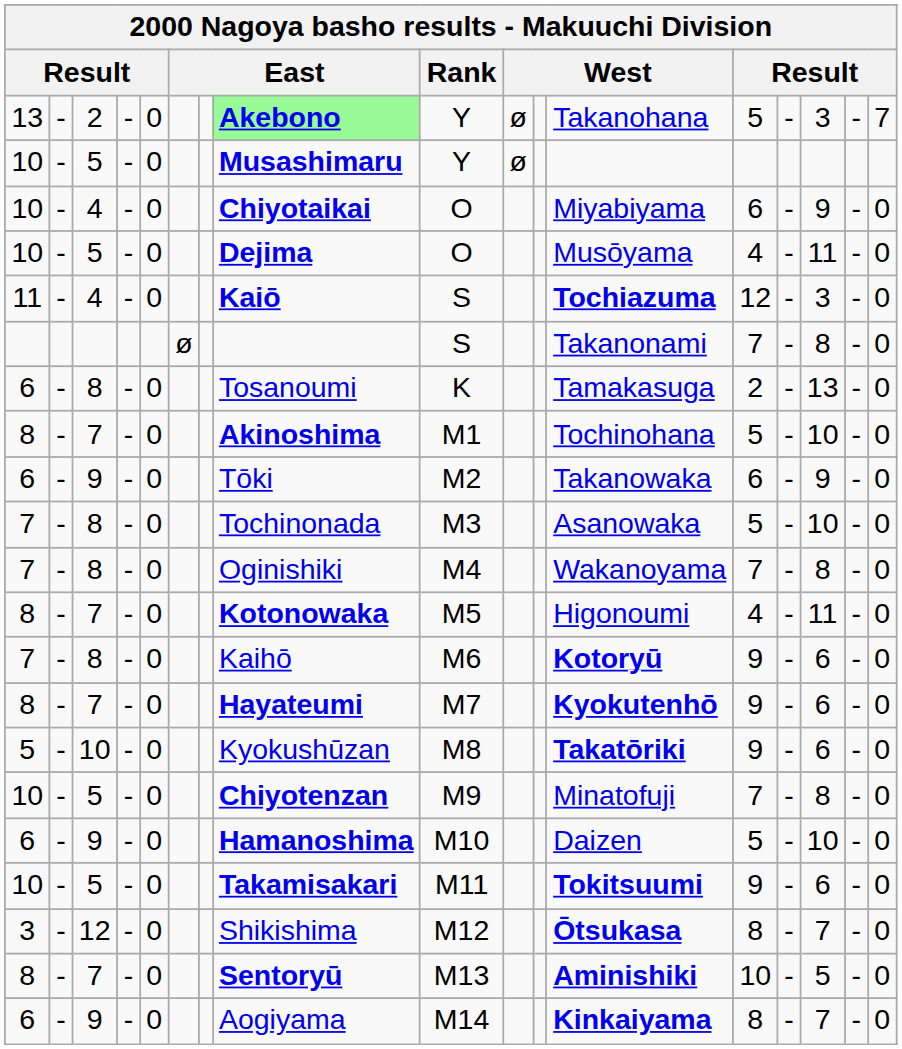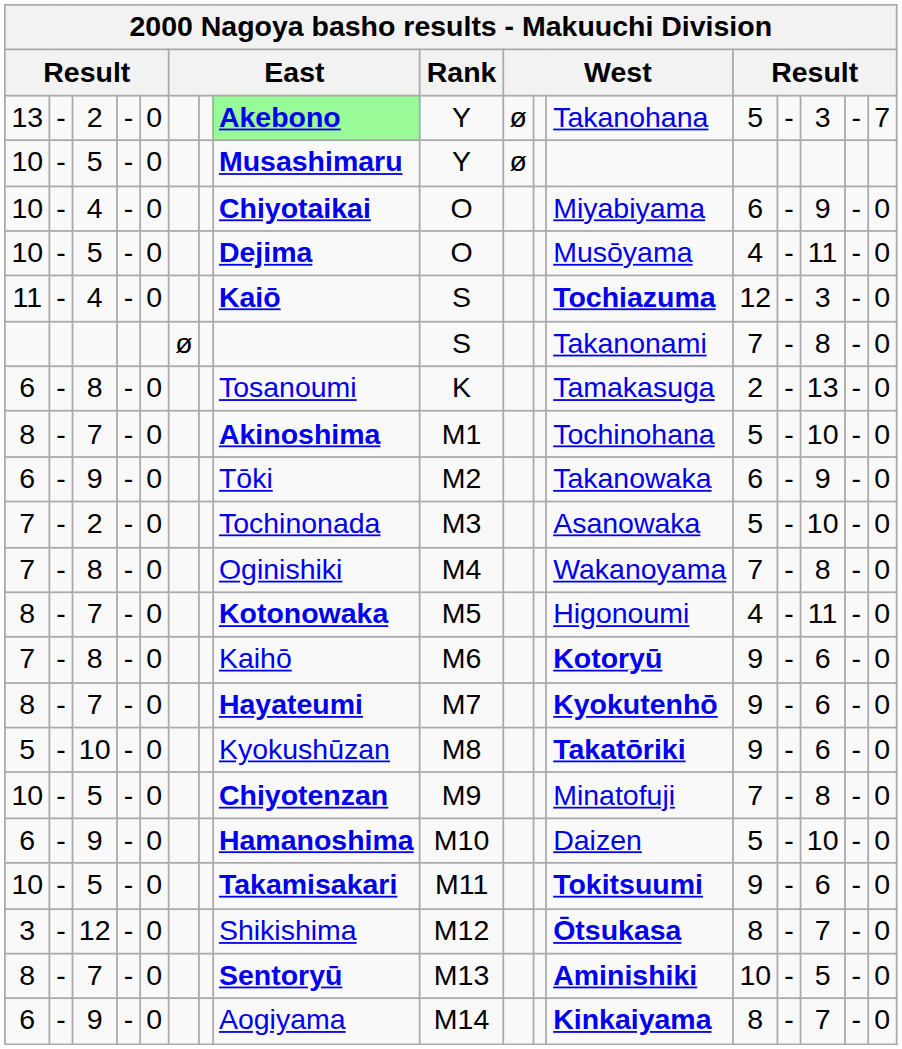(95, 523) 8 -> (95, 523) 2
